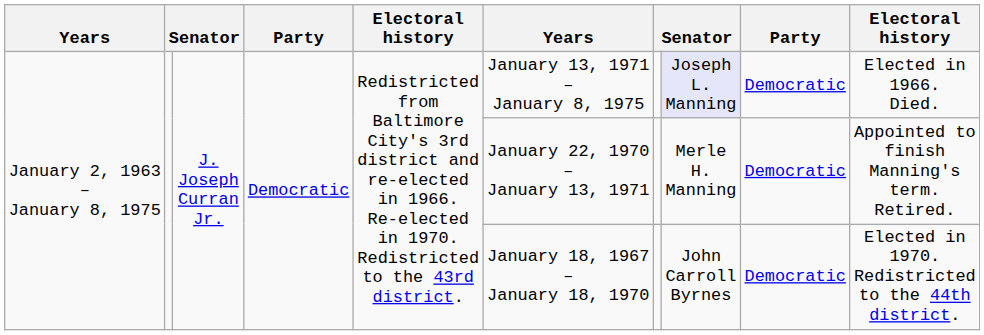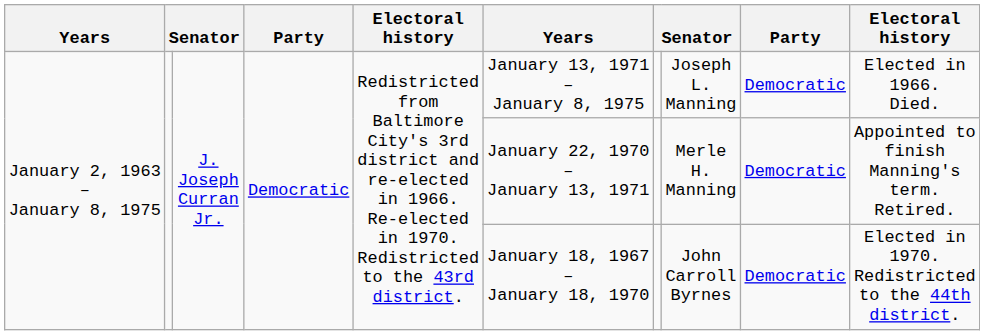(701, 85) lavender background -> (701, 85) no background
